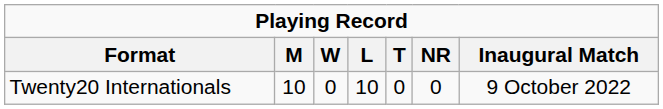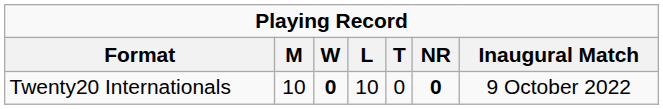(330, 87) normal -> (330, 87) bold
(436, 87) normal -> (436, 87) bold
